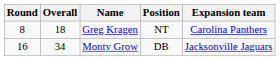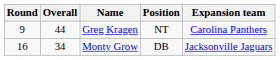(22, 30) 8 -> (22, 30) 9
(60, 30) 18 -> (60, 30) 44
